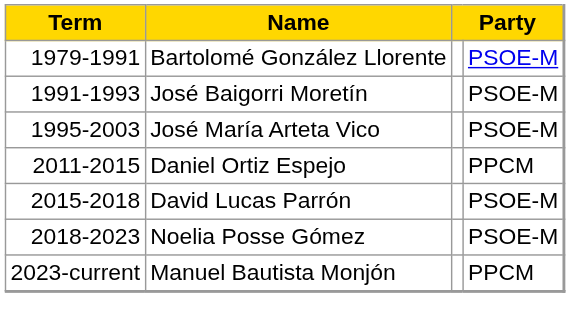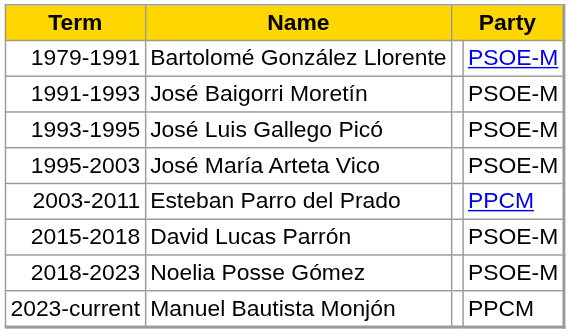+ row: (267, 129)
+ row: (275, 201)
- row: (248, 165)
